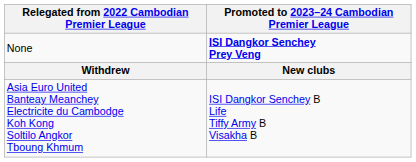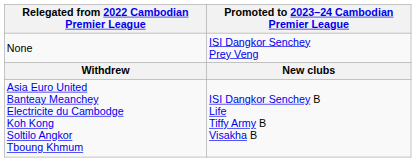(262, 48) bold -> (260, 48) normal
